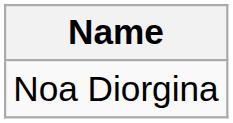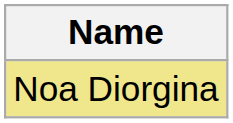(116, 88) no background -> (116, 88) khaki background
